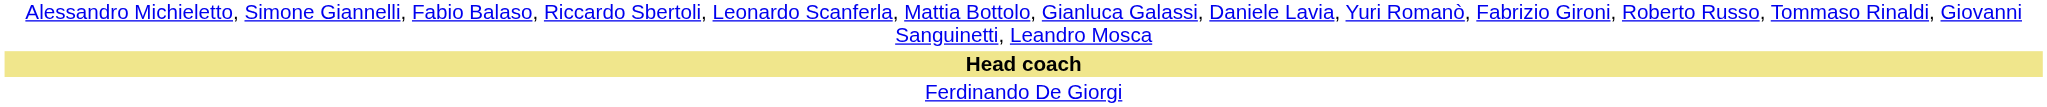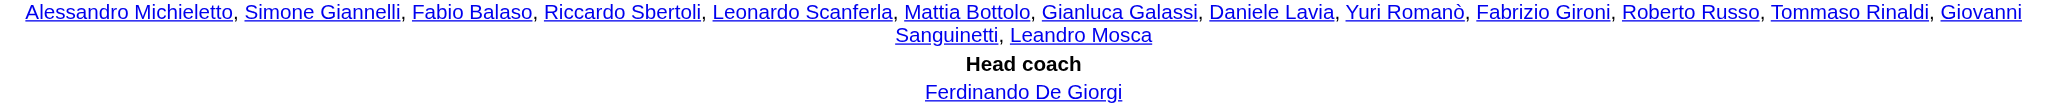(1024, 63) khaki background -> (1024, 63) no background
